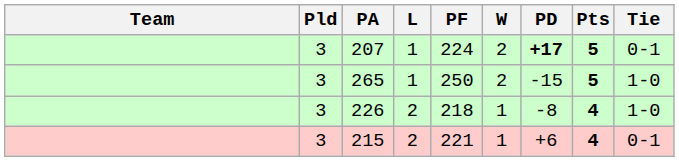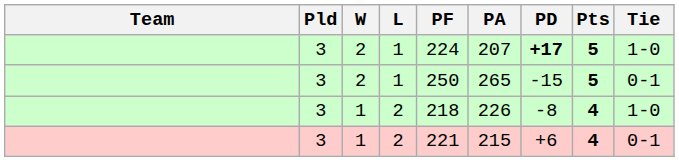columns swapped: (502, 20) <-> (368, 20)
(644, 50) 0-1 -> (644, 50) 1-0
(644, 80) 1-0 -> (644, 80) 0-1
